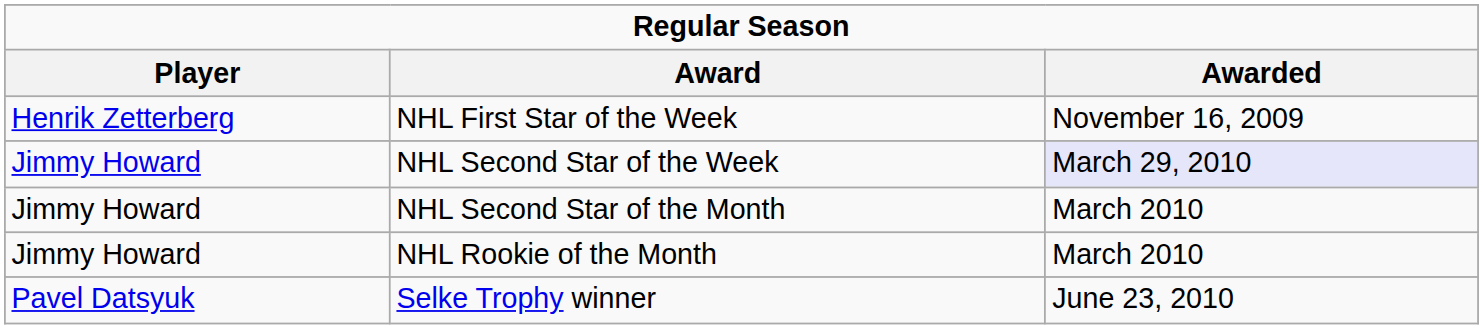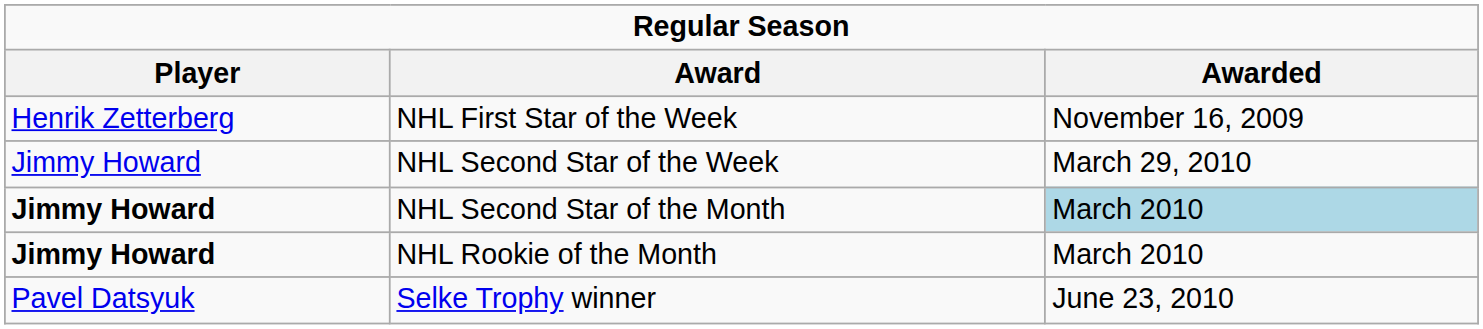(1152, 163) lavender background -> (1152, 163) no background
(106, 208) normal -> (113, 208) bold
(1128, 208) no background -> (1128, 208) lightblue background
(106, 254) normal -> (113, 254) bold
